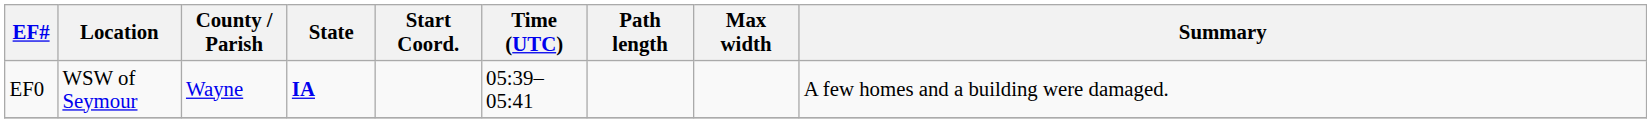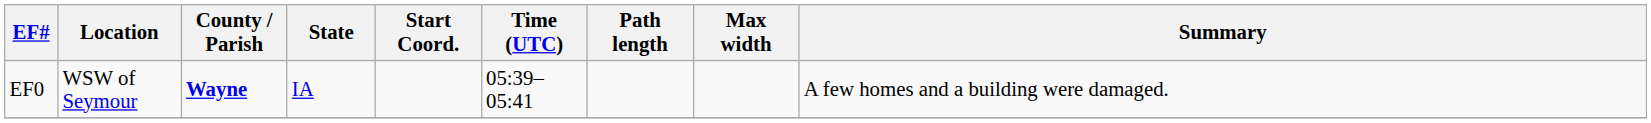(215, 89) normal -> (217, 89) bold
(303, 89) bold -> (303, 89) normal
